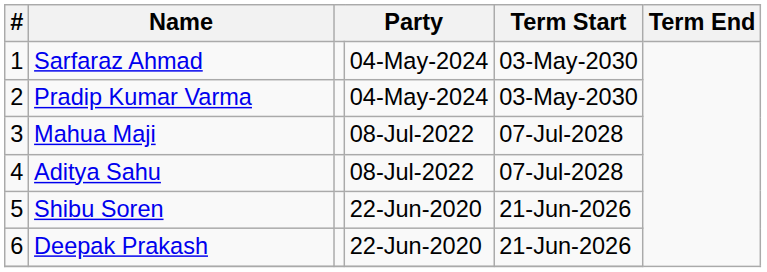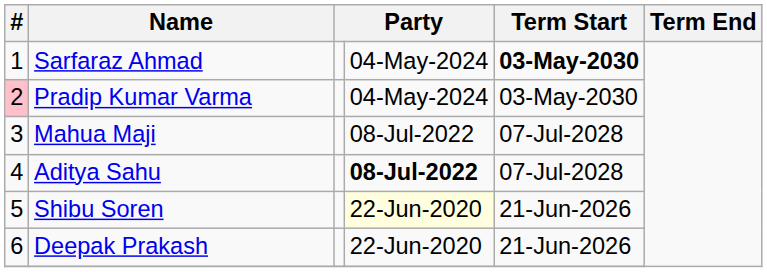(569, 60) normal -> (569, 60) bold
(17, 97) no background -> (17, 97) pink background
(412, 172) normal -> (414, 172) bold
(416, 209) no background -> (416, 209) lightyellow background
